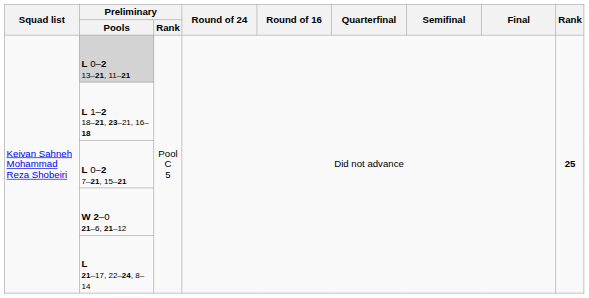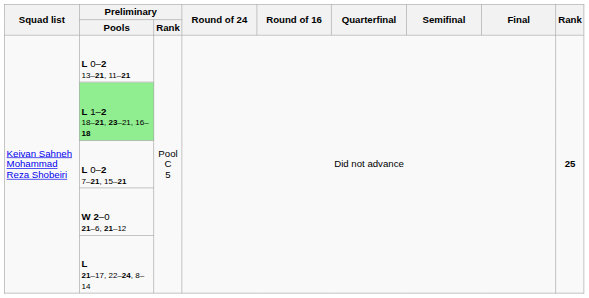(106, 70) lightgrey background -> (106, 70) no background
(115, 122) no background -> (115, 122) lightgreen background
